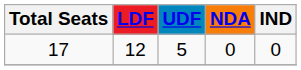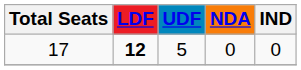(135, 49) normal -> (135, 49) bold
